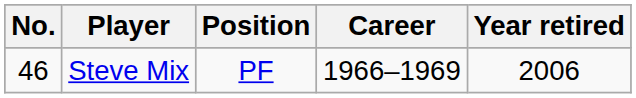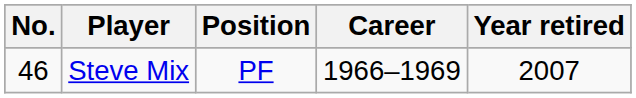(549, 69) 2006 -> (549, 69) 2007
